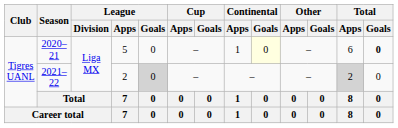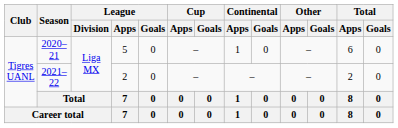(266, 50) lightyellow background -> (266, 50) no background
(378, 50) bold -> (378, 50) normal
(153, 77) lightgrey background -> (153, 77) no background
(350, 77) lightgrey background -> (350, 77) no background
